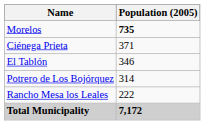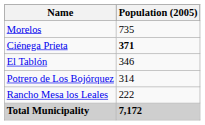(126, 29) bold -> (126, 29) normal
(126, 45) normal -> (126, 45) bold
